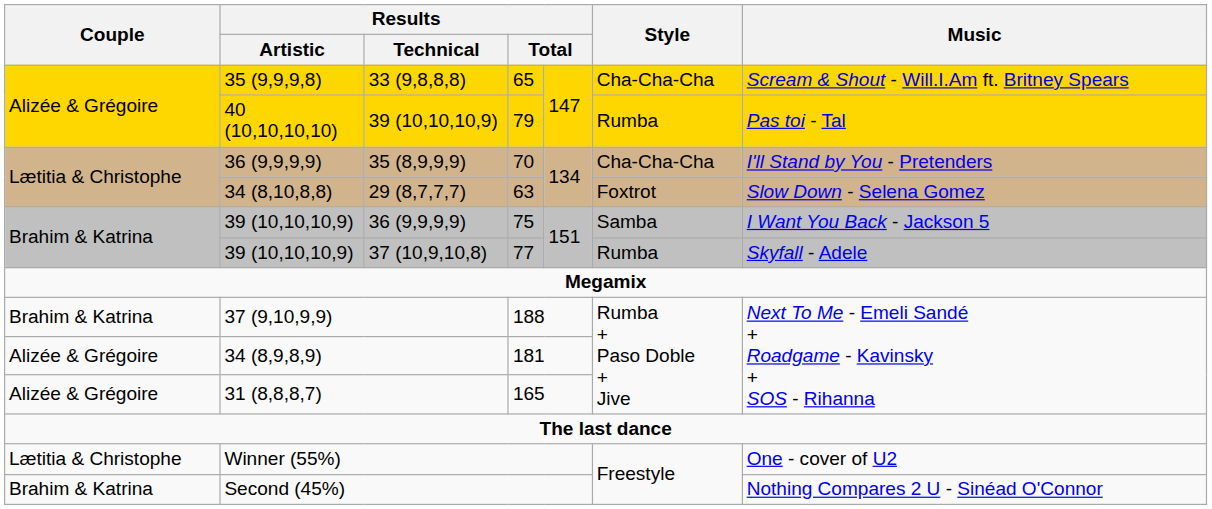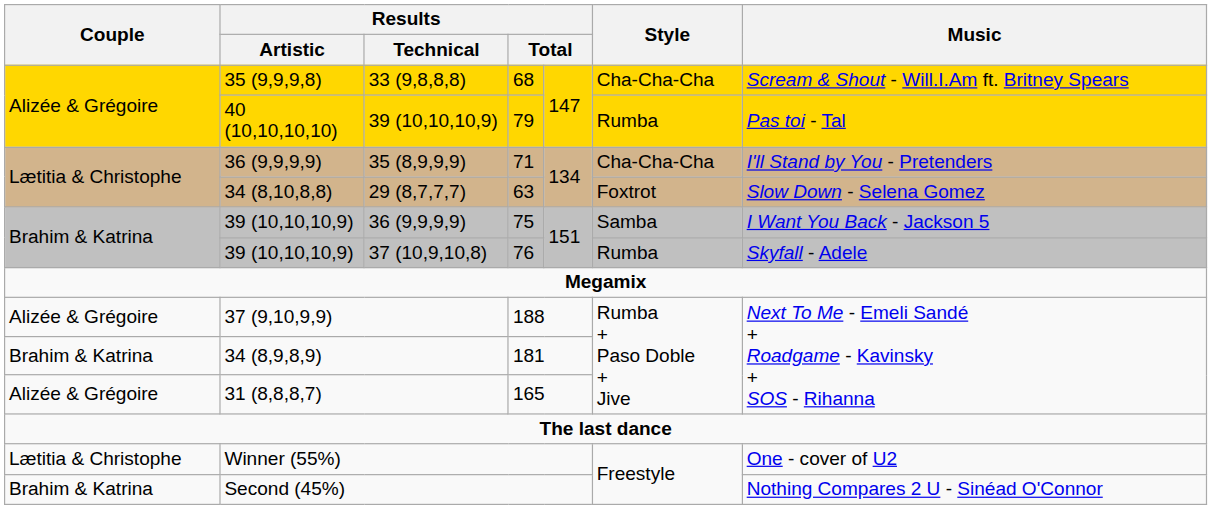(524, 79) 65 -> (524, 79) 68
(524, 161) 70 -> (524, 161) 71
(524, 252) 77 -> (524, 252) 76
(81, 316) Brahim & Katrina -> (84, 316) Alizée & Grégoire
(84, 355) Alizée & Grégoire -> (81, 355) Brahim & Katrina
